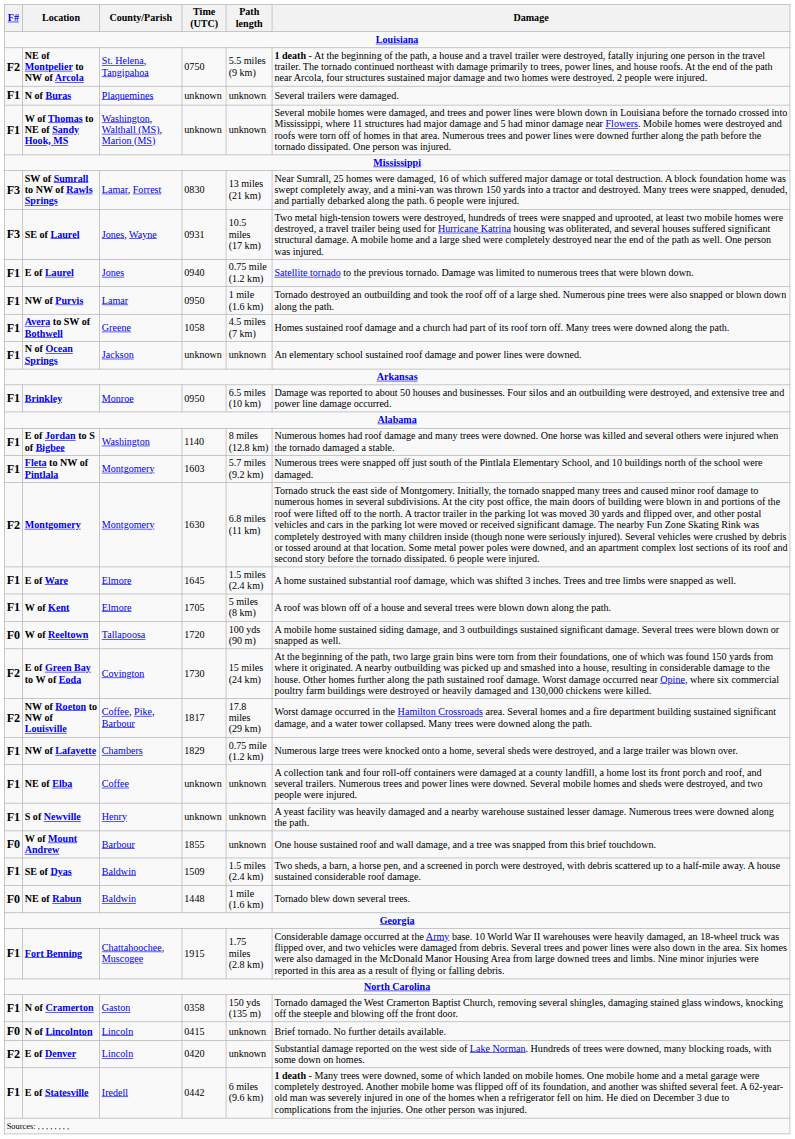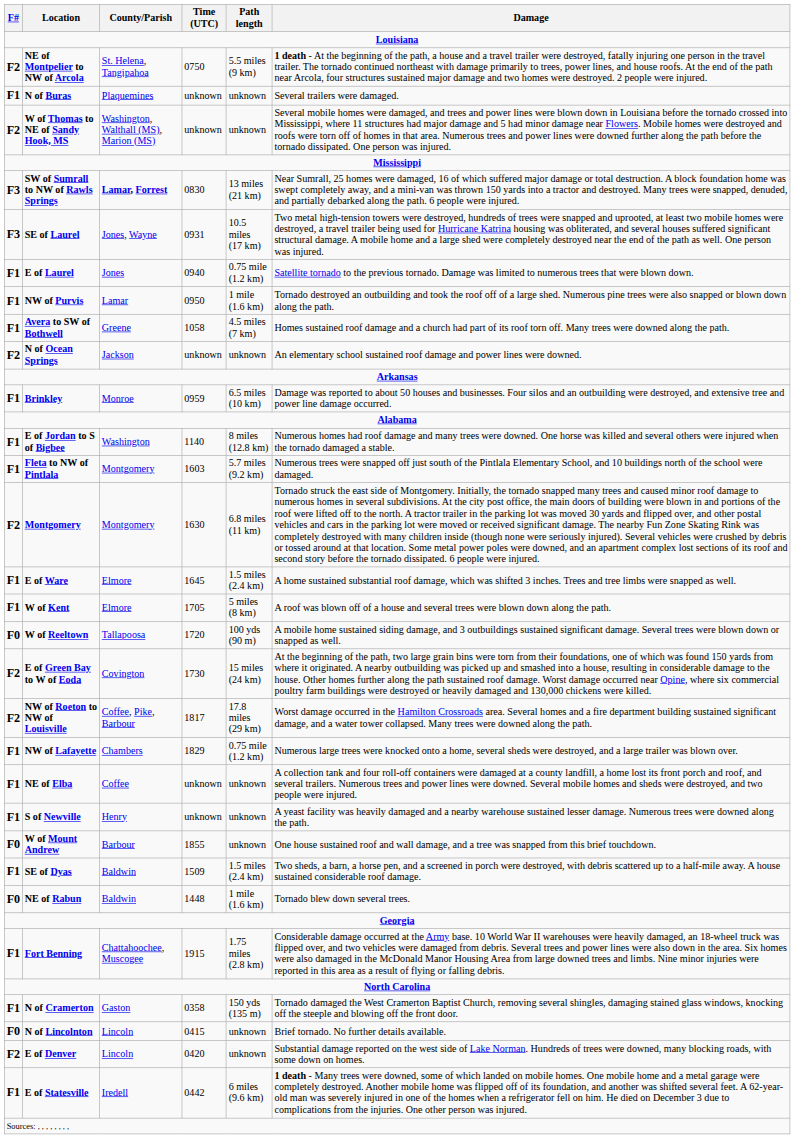(13, 129) F1 -> (13, 129) F2
(132, 190) normal -> (135, 190) bold
(13, 355) F1 -> (13, 355) F2
(194, 398) 0950 -> (194, 398) 0959
